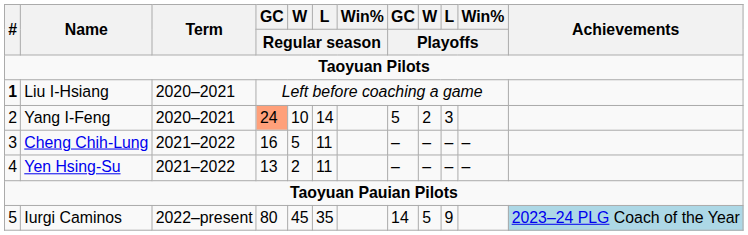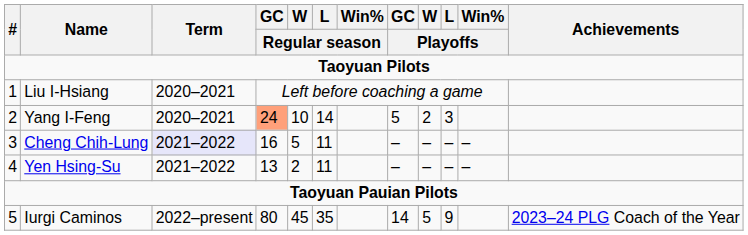(13, 92) bold -> (13, 92) normal
(195, 142) no background -> (195, 142) lavender background
(626, 218) lightblue background -> (626, 218) no background
